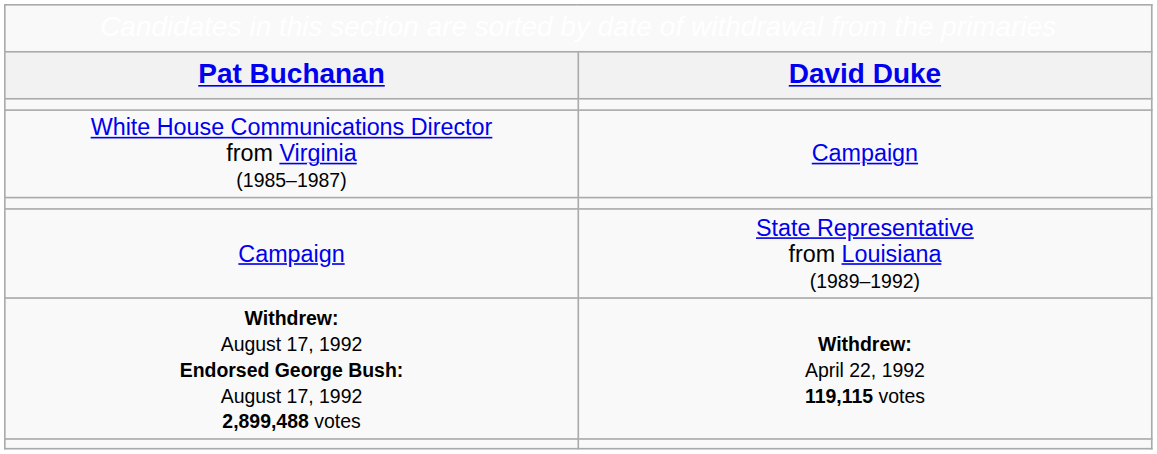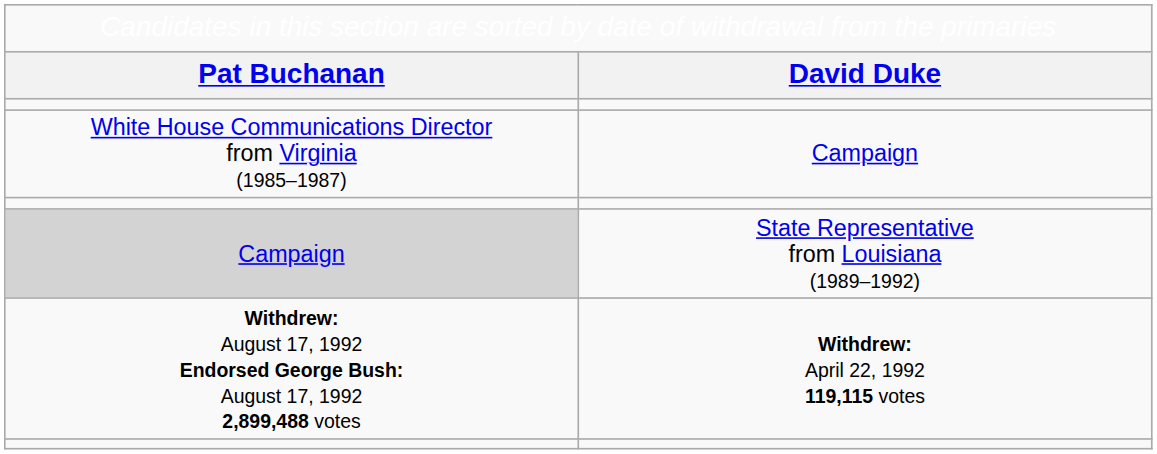(292, 254) no background -> (292, 254) lightgrey background
